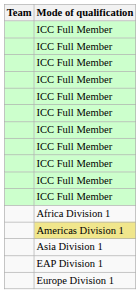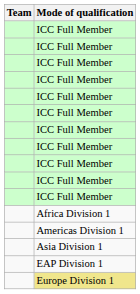(80, 230) khaki background -> (80, 230) no background
(75, 280) no background -> (75, 280) khaki background
